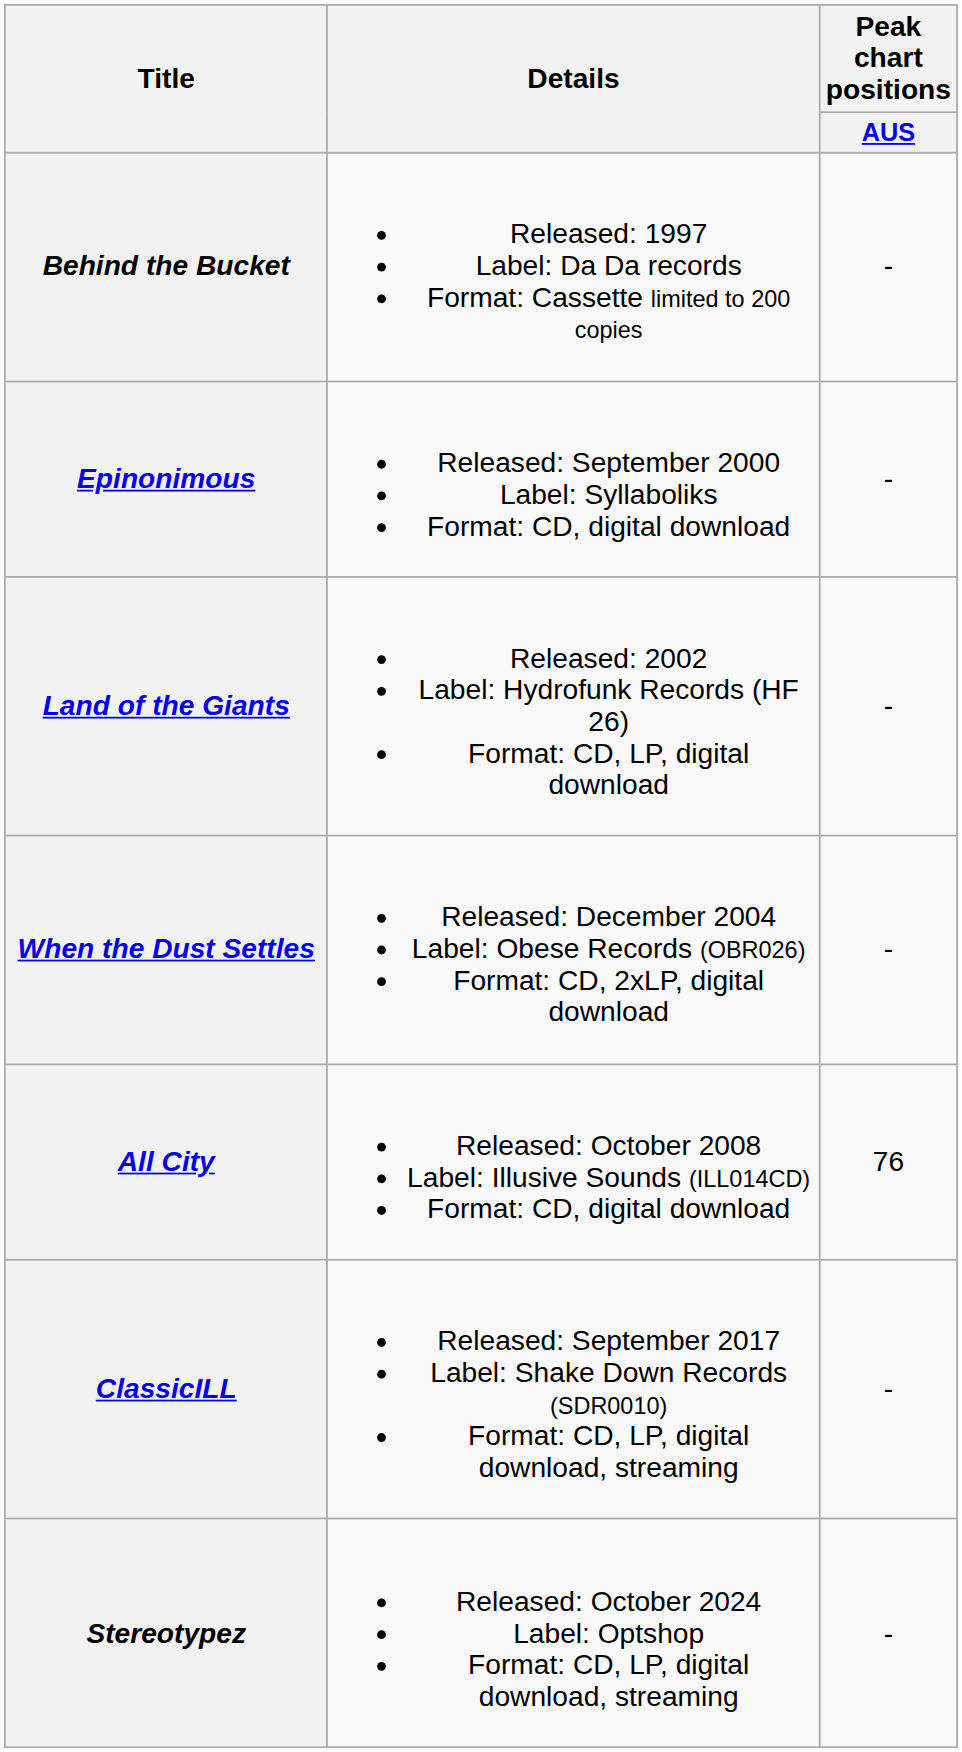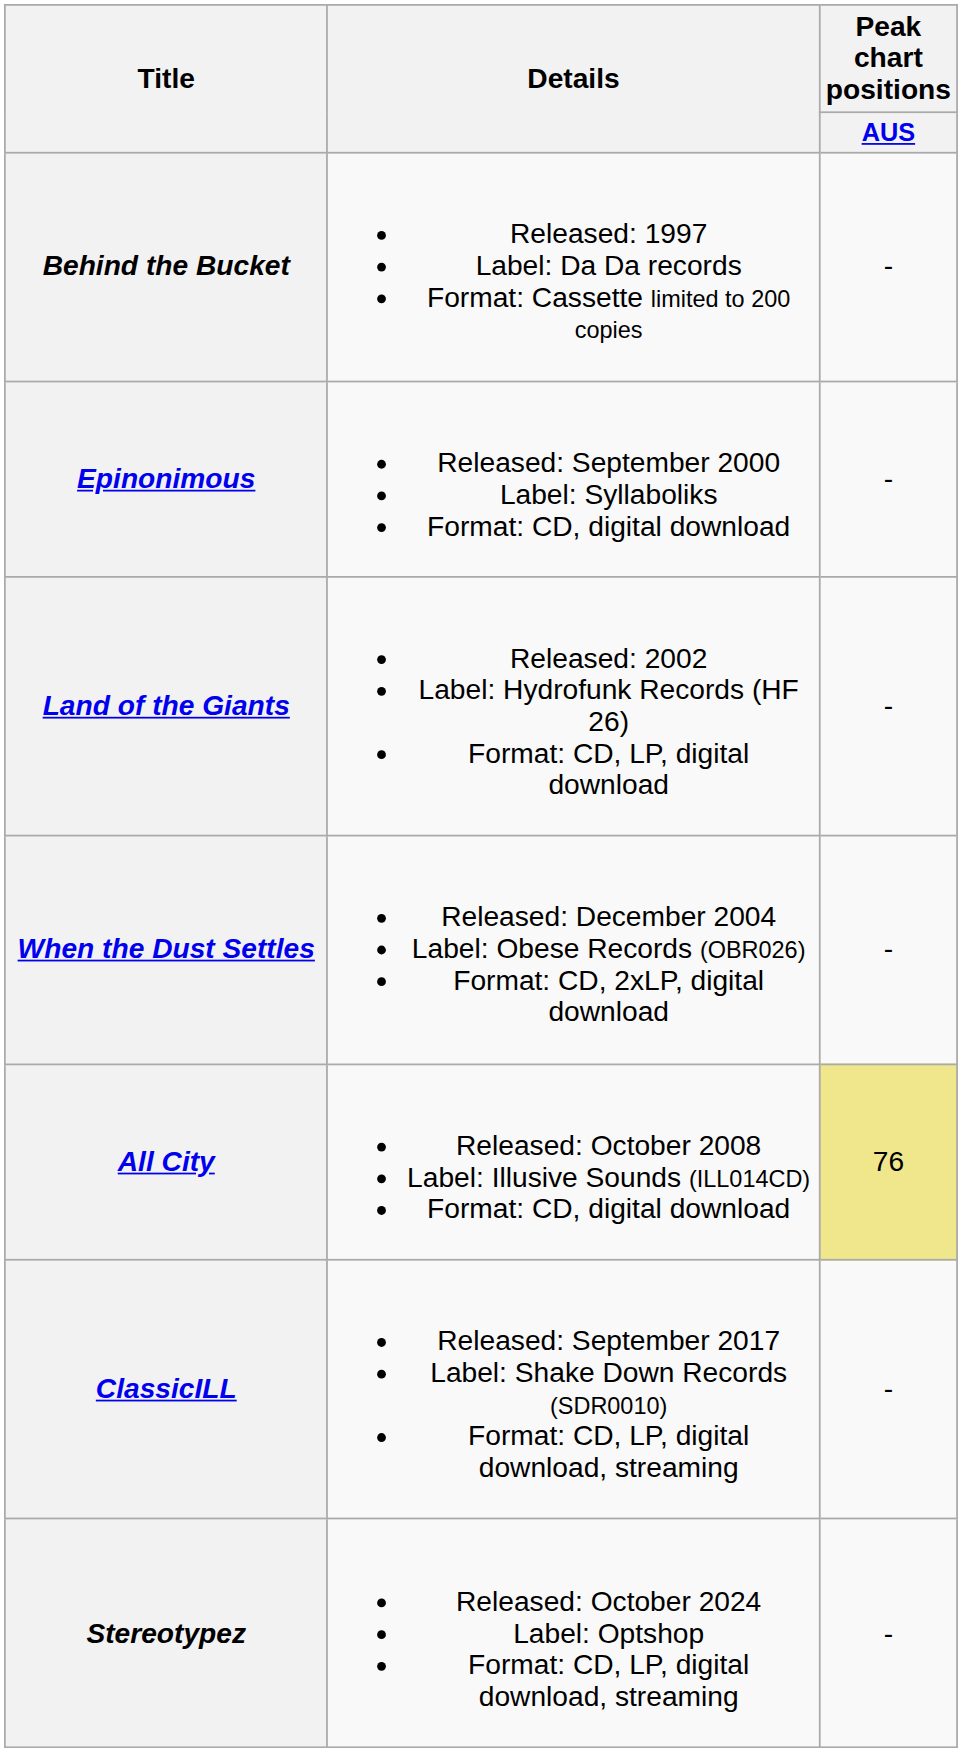(888, 1161) no background -> (888, 1161) khaki background
